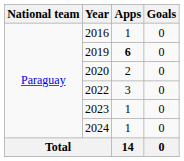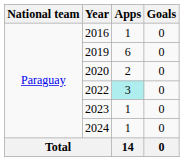(128, 52) bold -> (128, 52) normal
(128, 90) no background -> (128, 90) paleturquoise background
